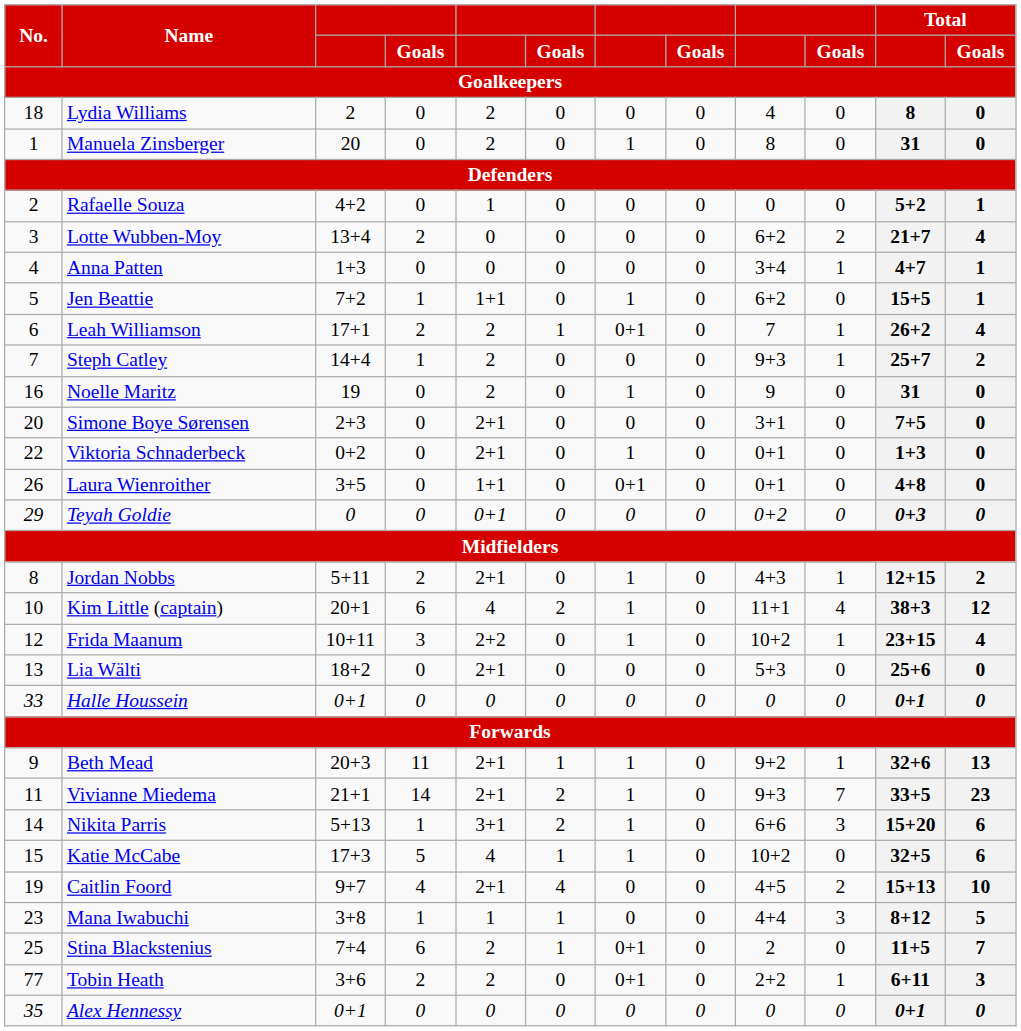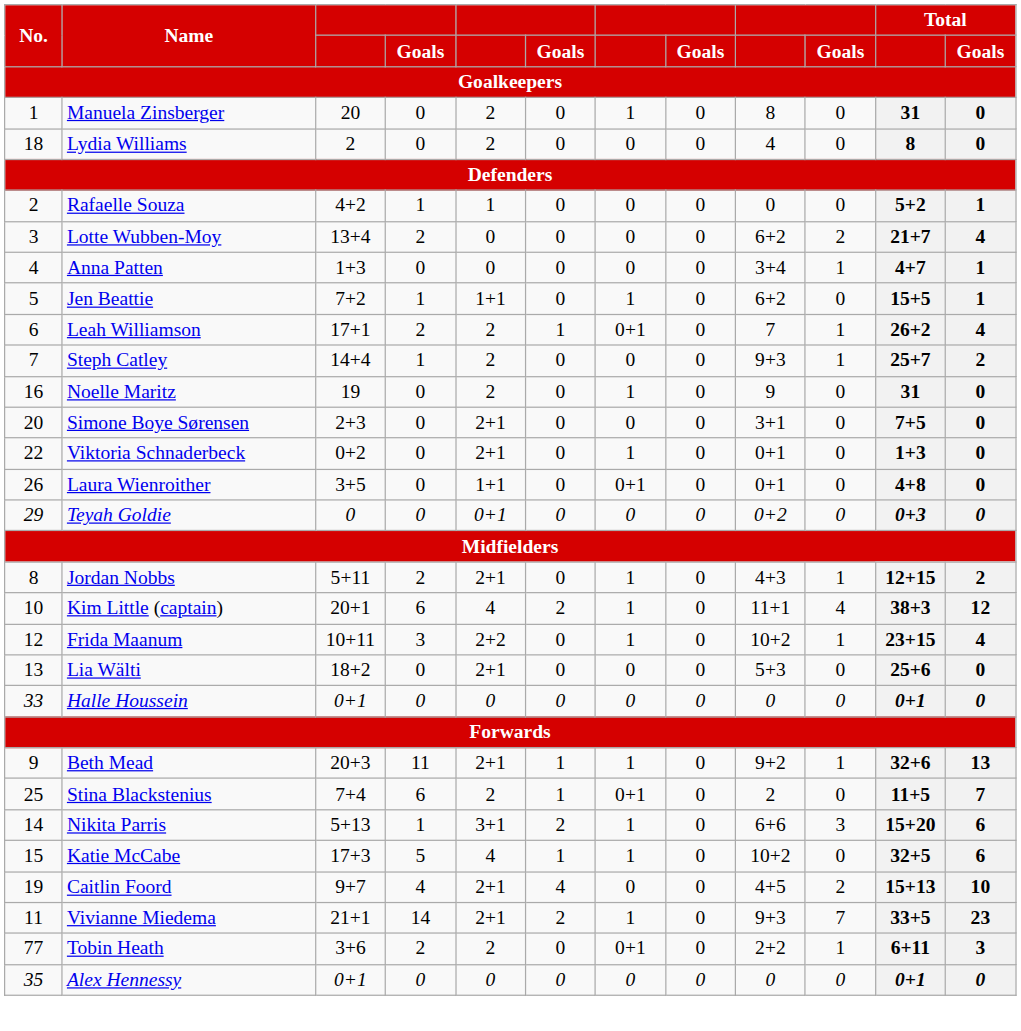rows swapped: (146, 143) <-> (127, 112)
(420, 205) 0 -> (420, 205) 1
rows swapped: (141, 793) <-> (139, 948)
- row: (128, 917)
